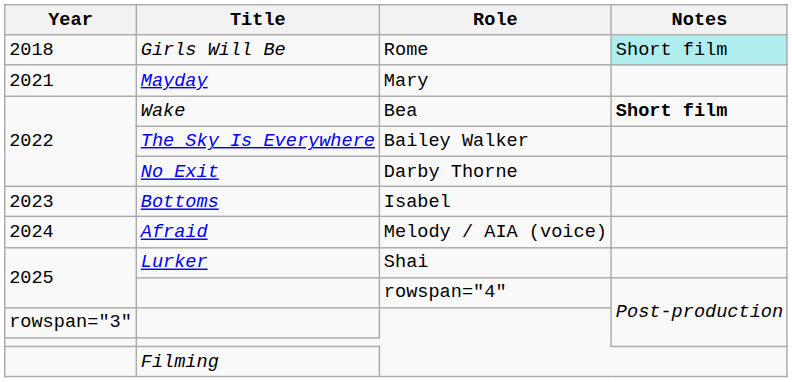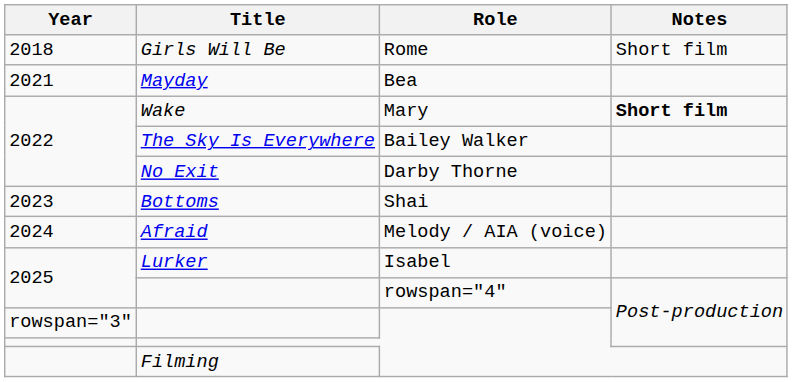(672, 50) paleturquoise background -> (672, 50) no background
(406, 80) Mary -> (401, 80) Bea
(401, 111) Bea -> (406, 111) Mary
(417, 202) Isabel -> (406, 202) Shai
(406, 262) Shai -> (417, 262) Isabel
